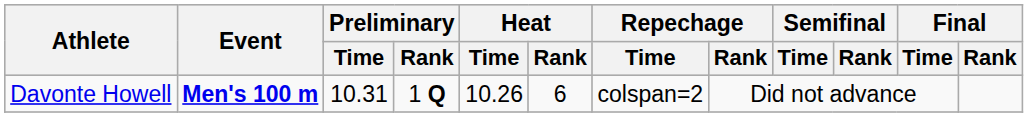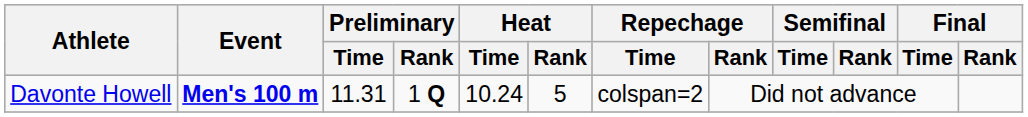(359, 94) 10.31 -> (359, 94) 11.31
(494, 94) 10.26 -> (494, 94) 10.24
(560, 94) 6 -> (560, 94) 5
